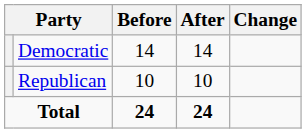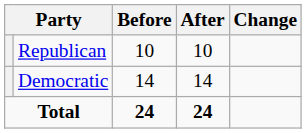rows swapped: (63, 50) <-> (62, 81)
